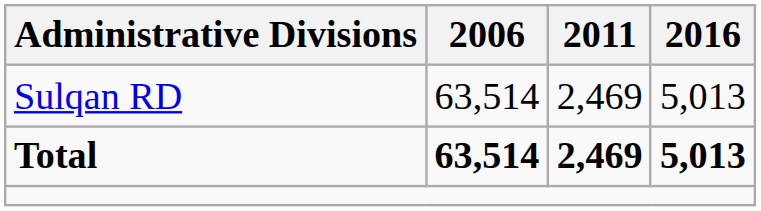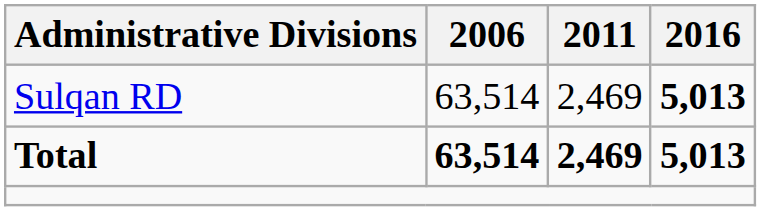(703, 95) normal -> (703, 95) bold
